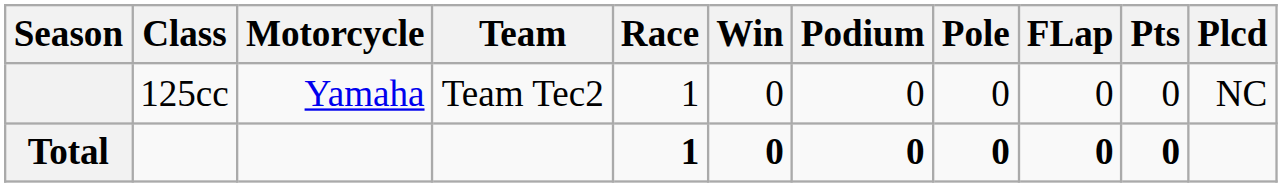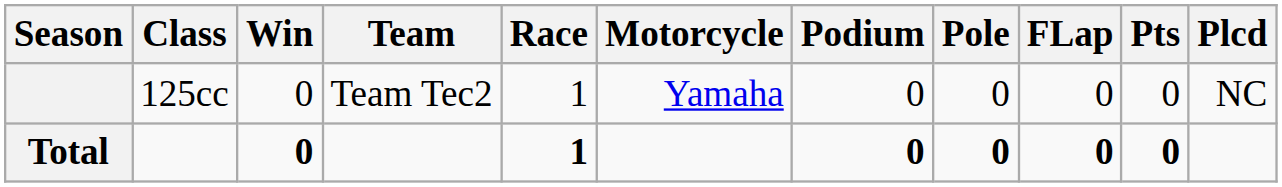columns swapped: (335, 33) <-> (750, 33)
